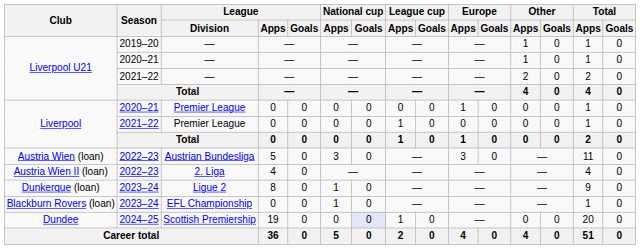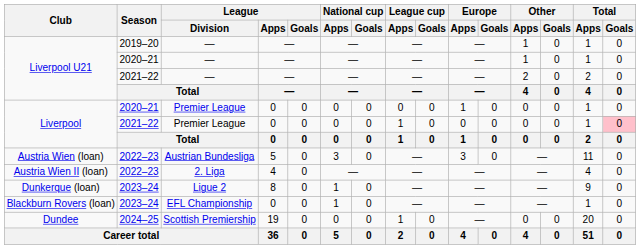(619, 124) no background -> (619, 124) pink background
(369, 220) lavender background -> (369, 220) no background
